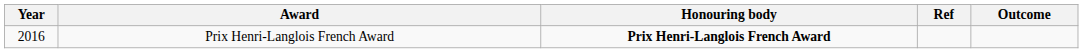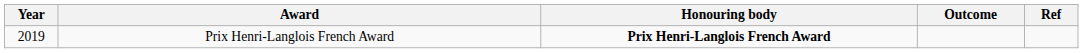columns swapped: (1024, 15) <-> (944, 15)
(31, 36) 2016 -> (31, 36) 2019
